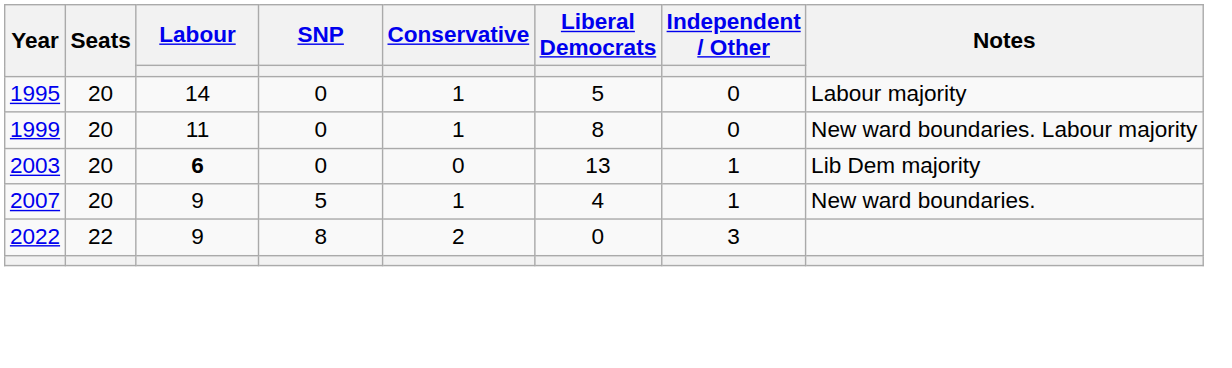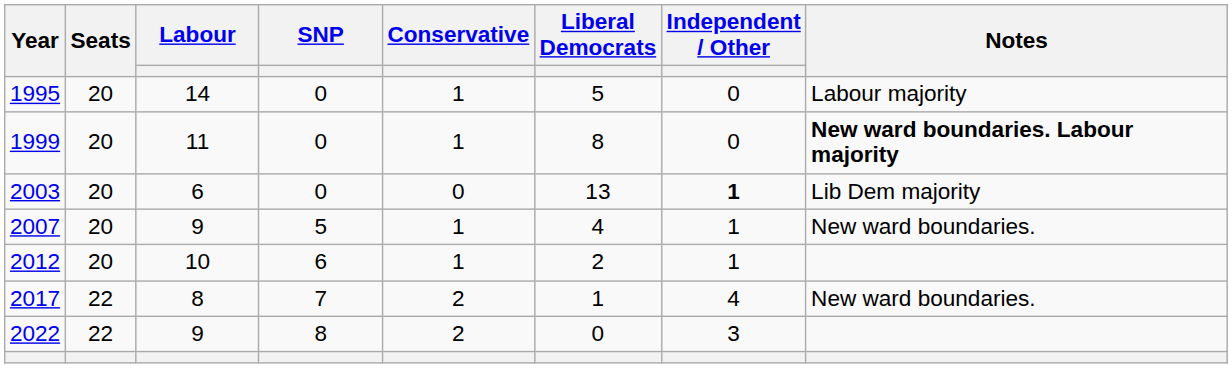(1004, 129) normal -> (972, 142) bold
(198, 165) bold -> (198, 190) normal
(734, 165) normal -> (734, 190) bold
+ row: (35, 262)
+ row: (35, 298)
